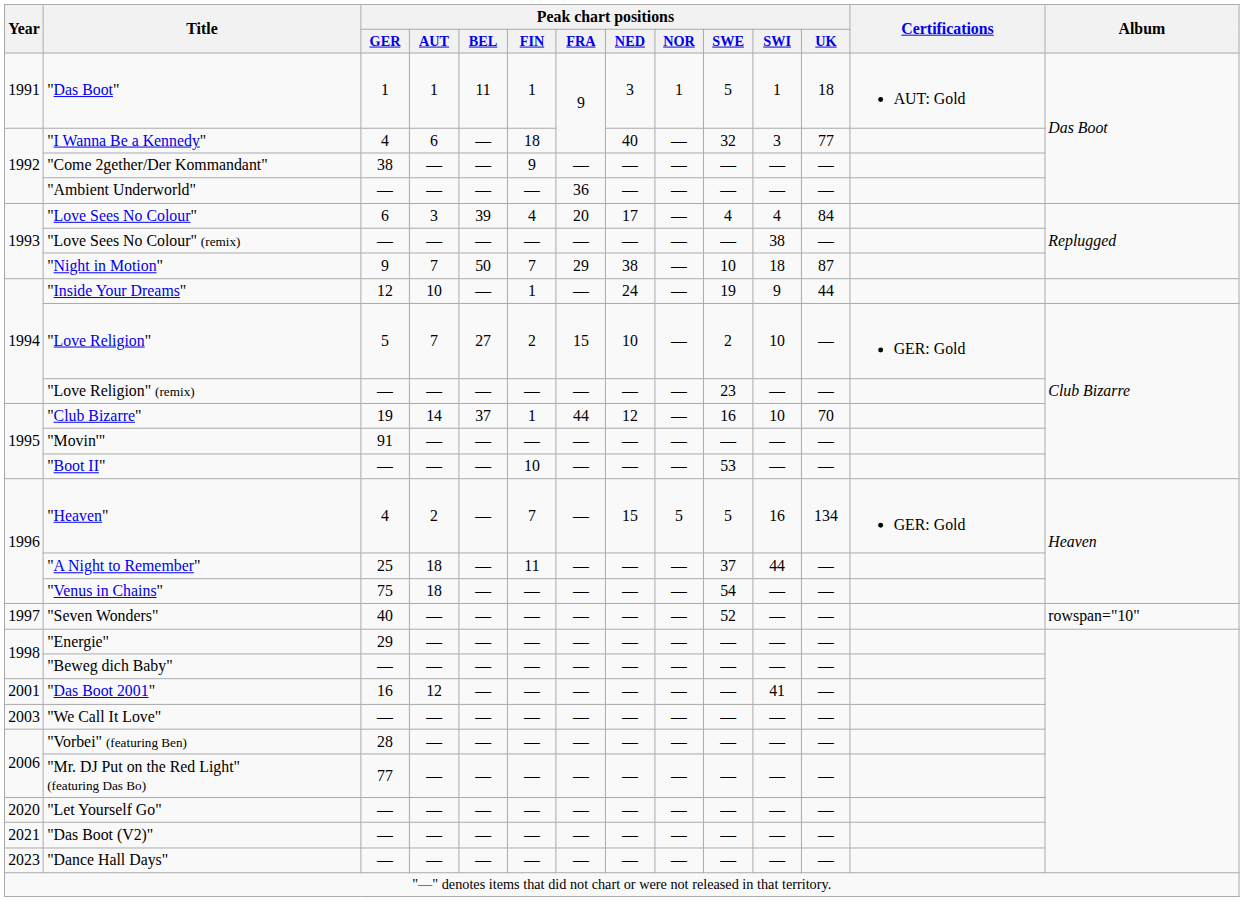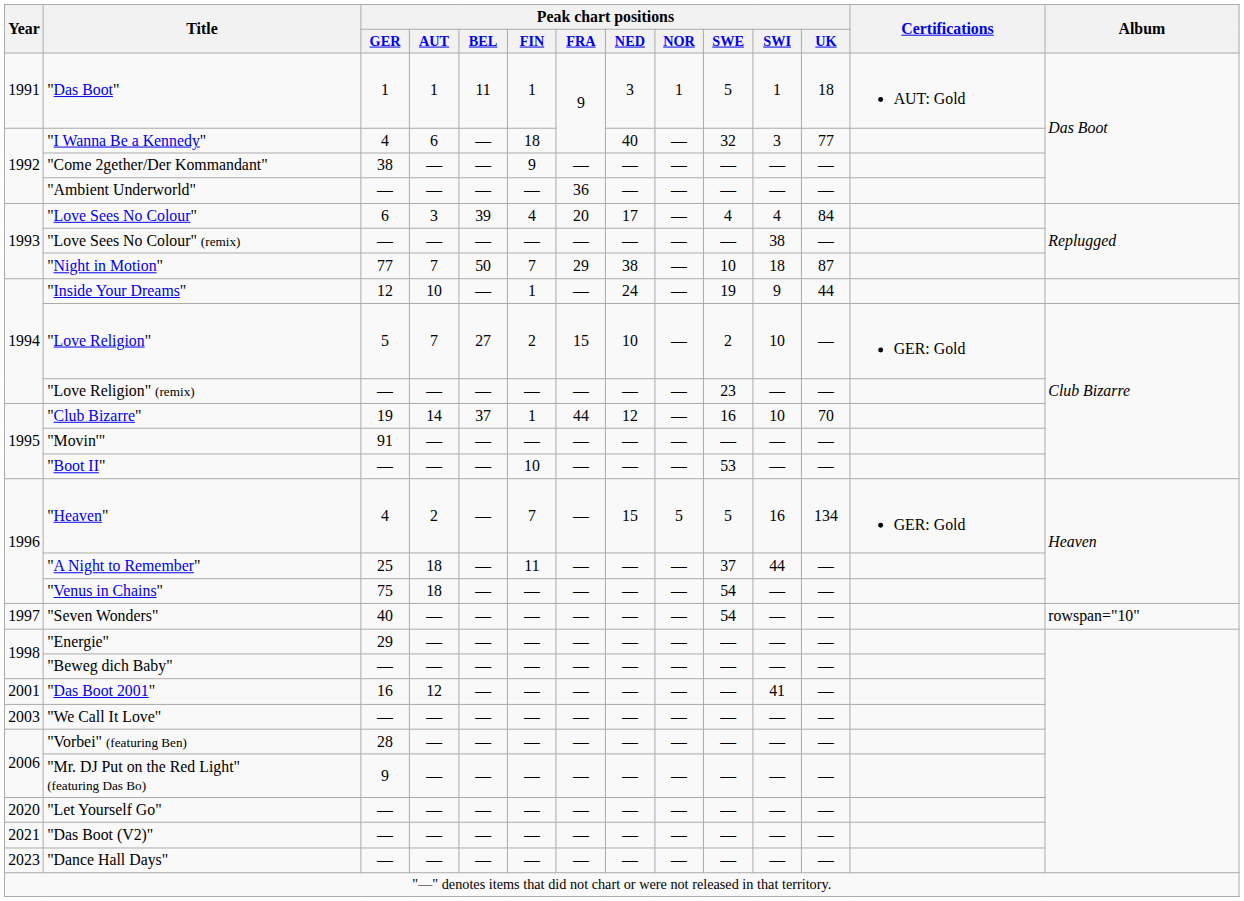(385, 265) 9 -> (385, 265) 77
(728, 616) 52 -> (728, 616) 54
(385, 775) 77 -> (385, 775) 9
